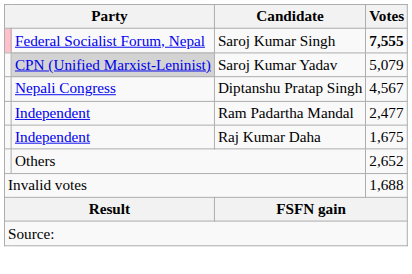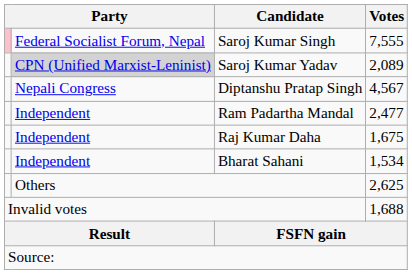(386, 40) bold -> (386, 40) normal
(386, 64) 5,079 -> (386, 64) 2,089
+ row: (261, 161)
(386, 161) 2,652 -> (386, 185) 2,625
